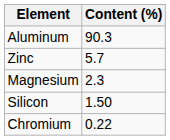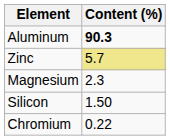(98, 37) normal -> (98, 37) bold
(95, 59) no background -> (95, 59) khaki background
